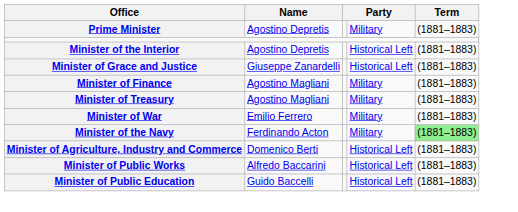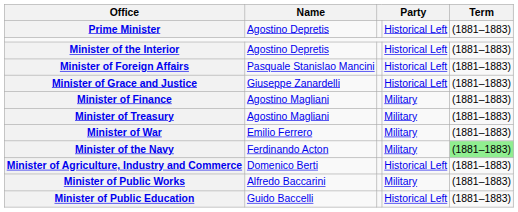(366, 29) Military -> (416, 29) Historical Left
+ row: (124, 67)
(381, 165) Historical Left -> (401, 182) Military
